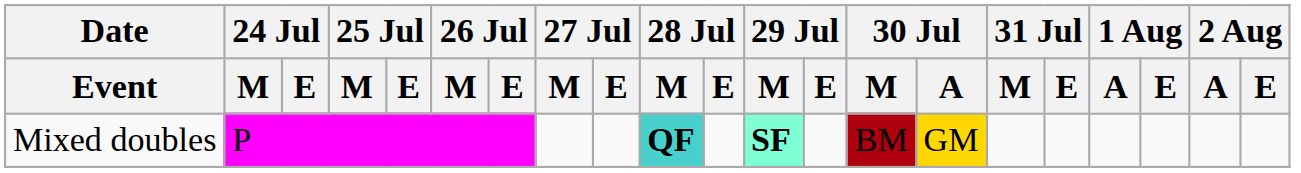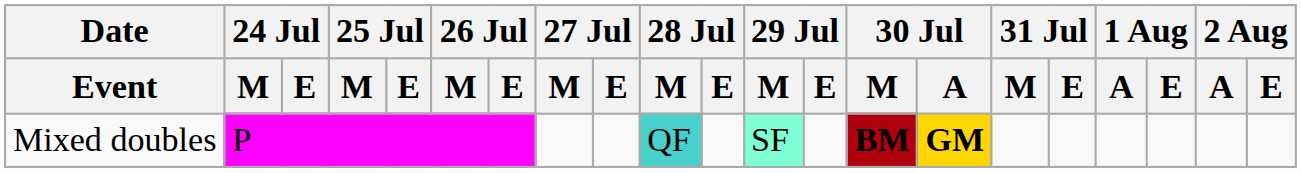(671, 139) bold -> (669, 139) normal
(771, 139) bold -> (770, 139) normal
(881, 139) normal -> (882, 139) bold
(951, 139) normal -> (955, 139) bold
